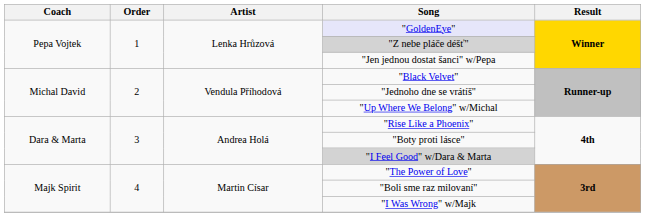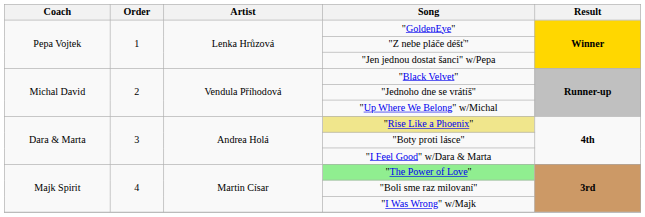(429, 28) lavender background -> (429, 28) no background
(429, 44) lightgrey background -> (429, 44) no background
(429, 124) no background -> (429, 124) khaki background
(429, 156) lightgrey background -> (429, 156) no background
(429, 172) no background -> (429, 172) lightgreen background
